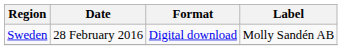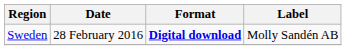(193, 34) normal -> (195, 34) bold
